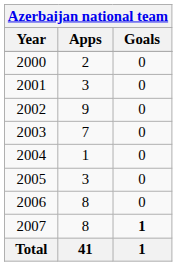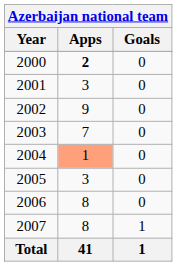(85, 62) normal -> (85, 62) bold
(85, 156) no background -> (85, 156) lightsalmon background
(142, 226) bold -> (142, 226) normal
